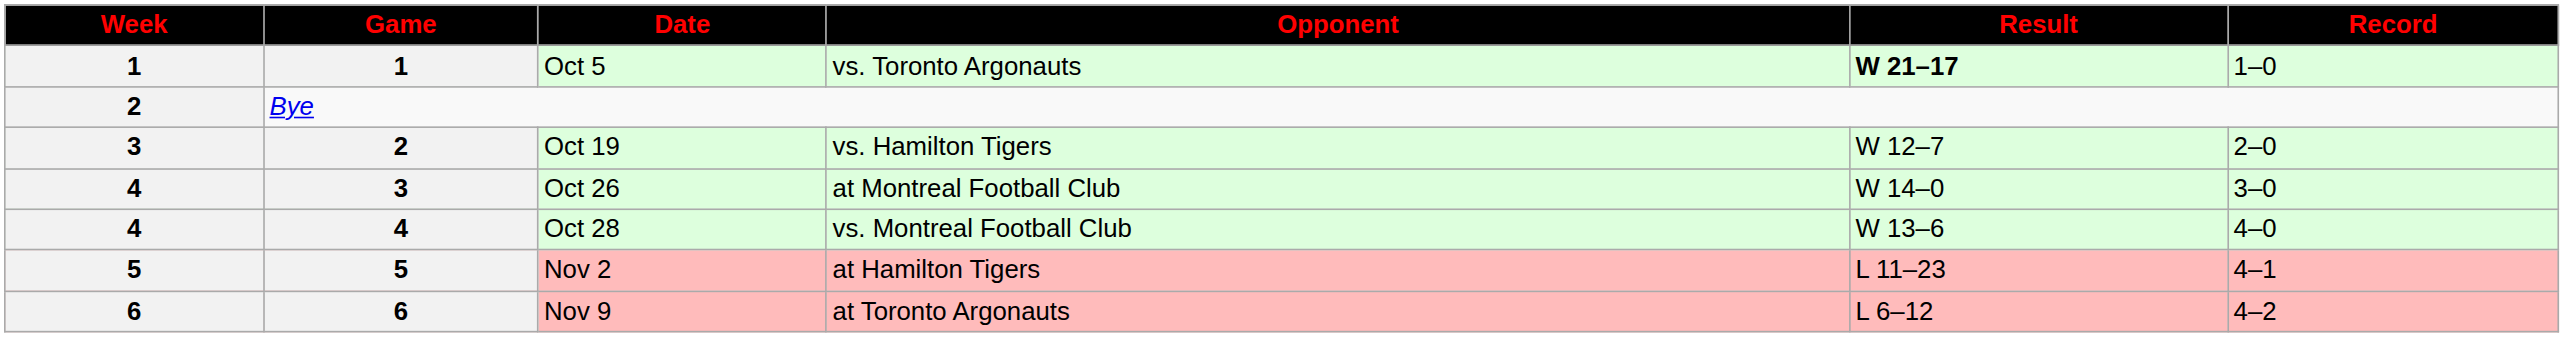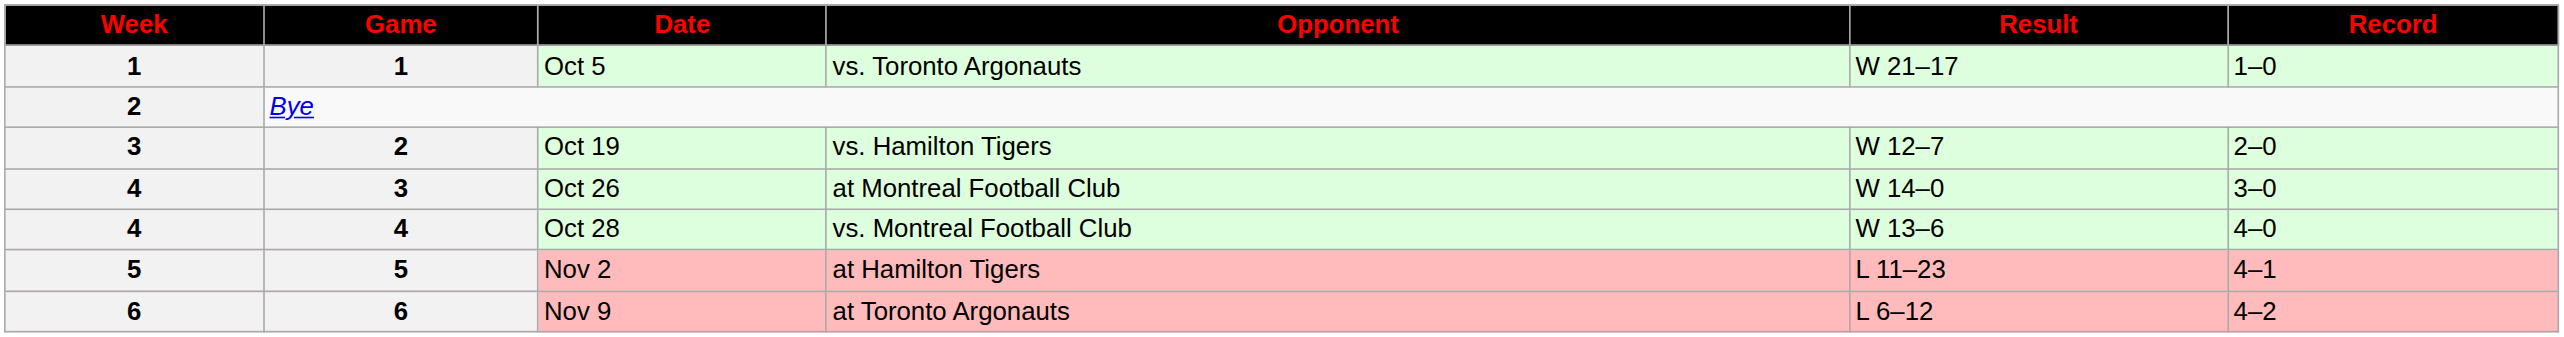(1907, 65) bold -> (1907, 65) normal
